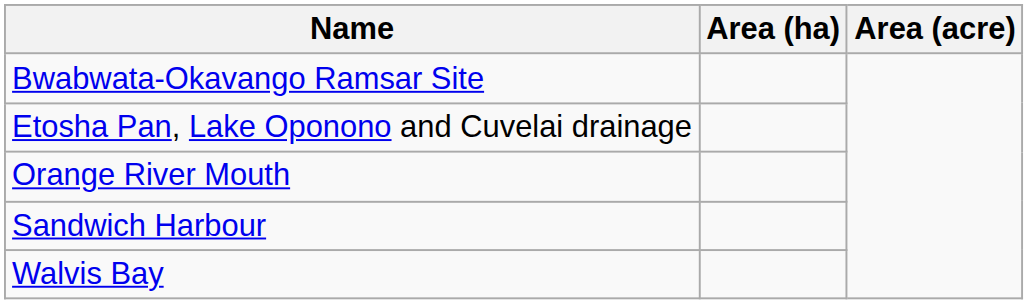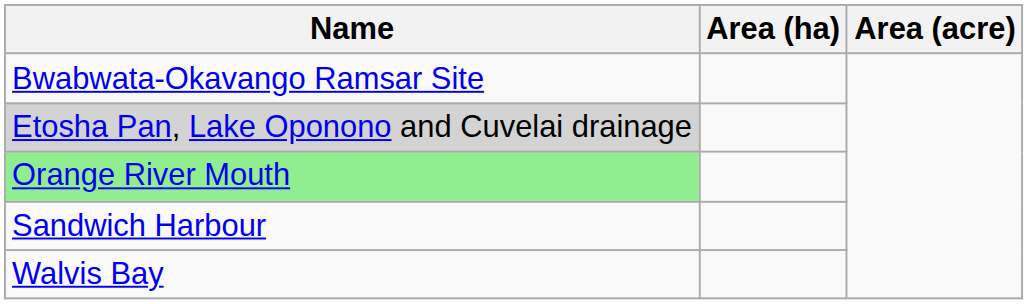(352, 126) no background -> (352, 126) lightgrey background
(151, 175) no background -> (151, 175) lightgreen background
